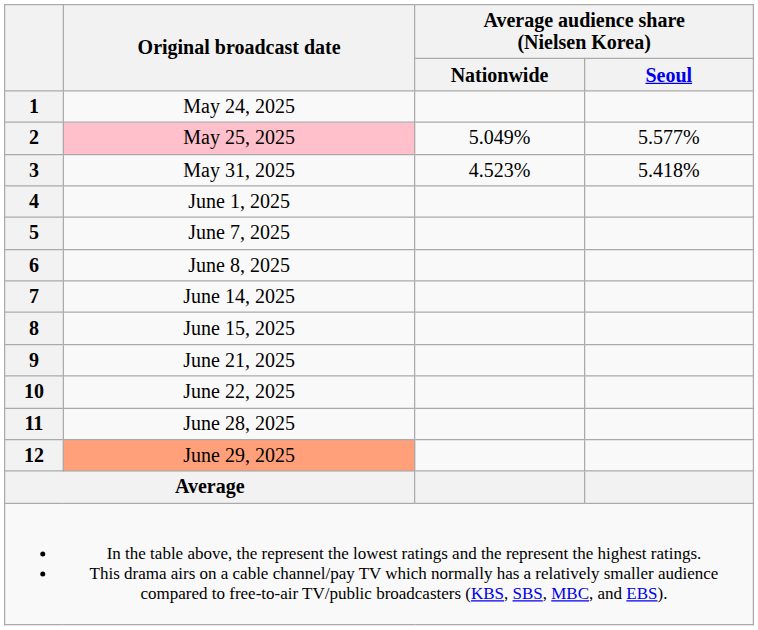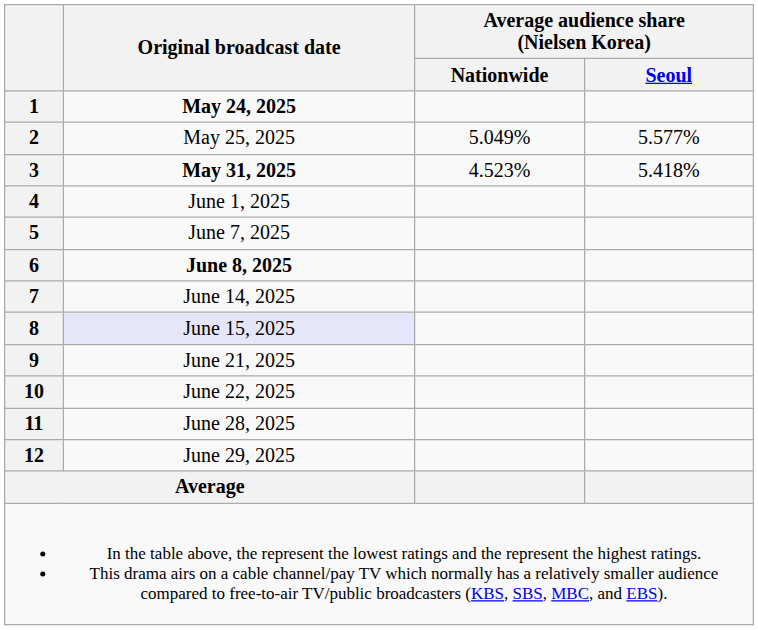(239, 106) normal -> (239, 106) bold
(239, 138) pink background -> (239, 138) no background
(239, 169) normal -> (239, 169) bold
(239, 264) normal -> (239, 264) bold
(239, 328) no background -> (239, 328) lavender background
(239, 455) lightsalmon background -> (239, 455) no background
